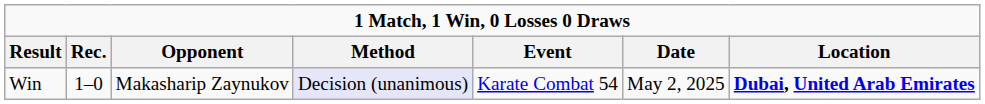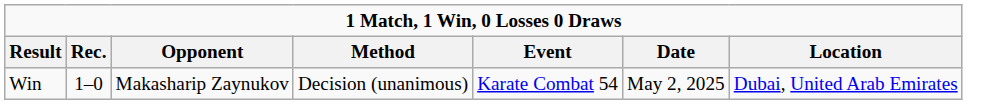(383, 83) lavender background -> (383, 83) no background
(854, 83) bold -> (846, 83) normal
